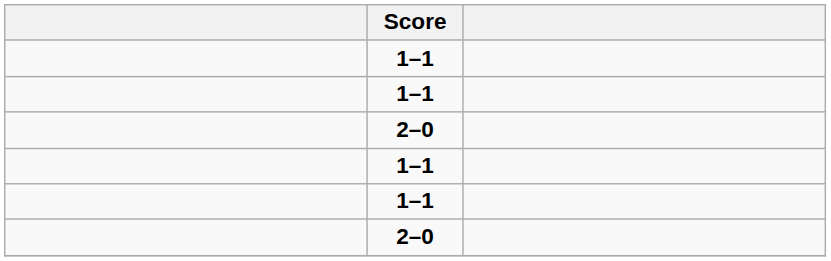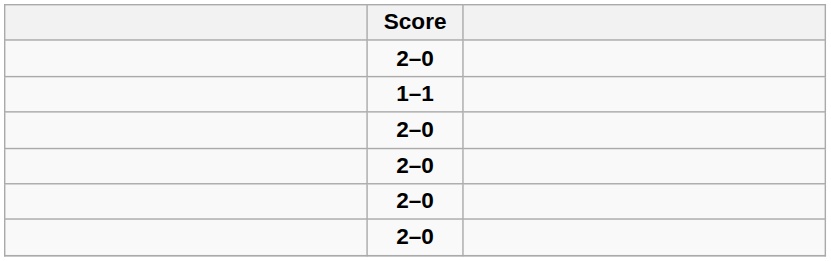(415, 58) 1–1 -> (415, 58) 2–0
(415, 165) 1–1 -> (415, 165) 2–0
(415, 201) 1–1 -> (415, 201) 2–0
